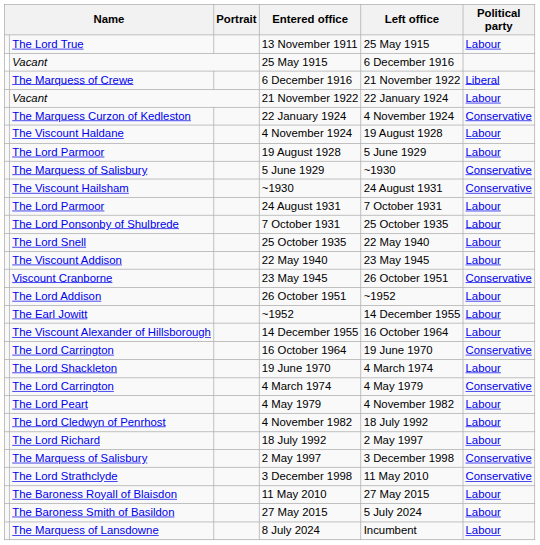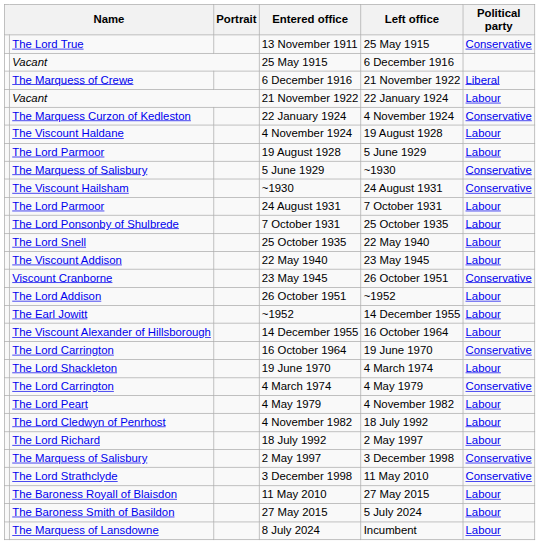(483, 44) Labour -> (499, 44) Conservative
